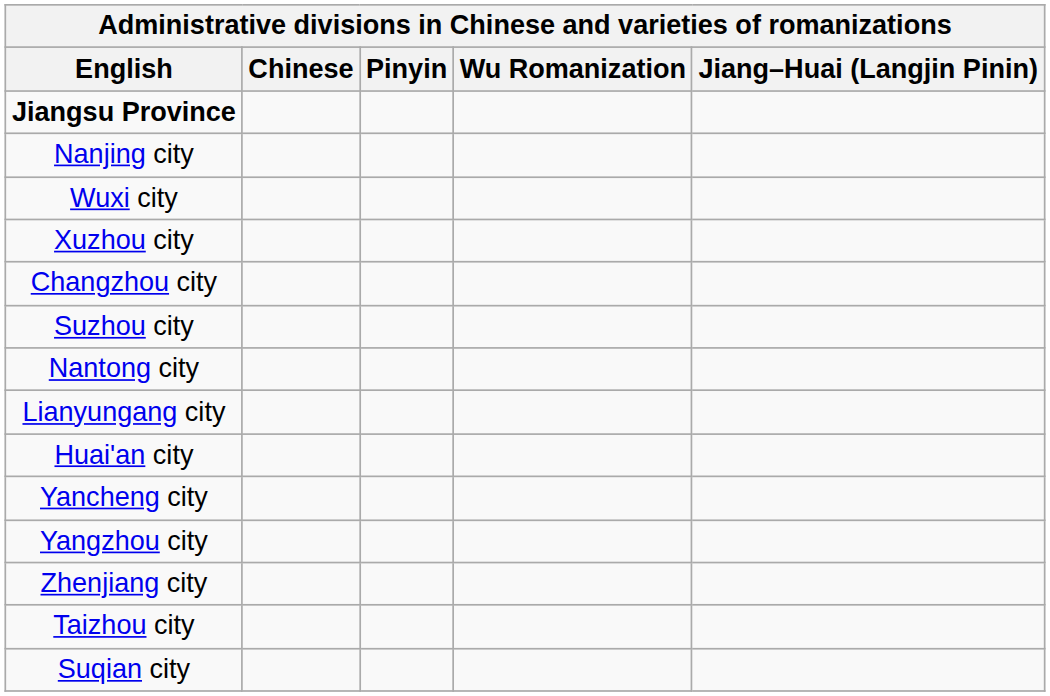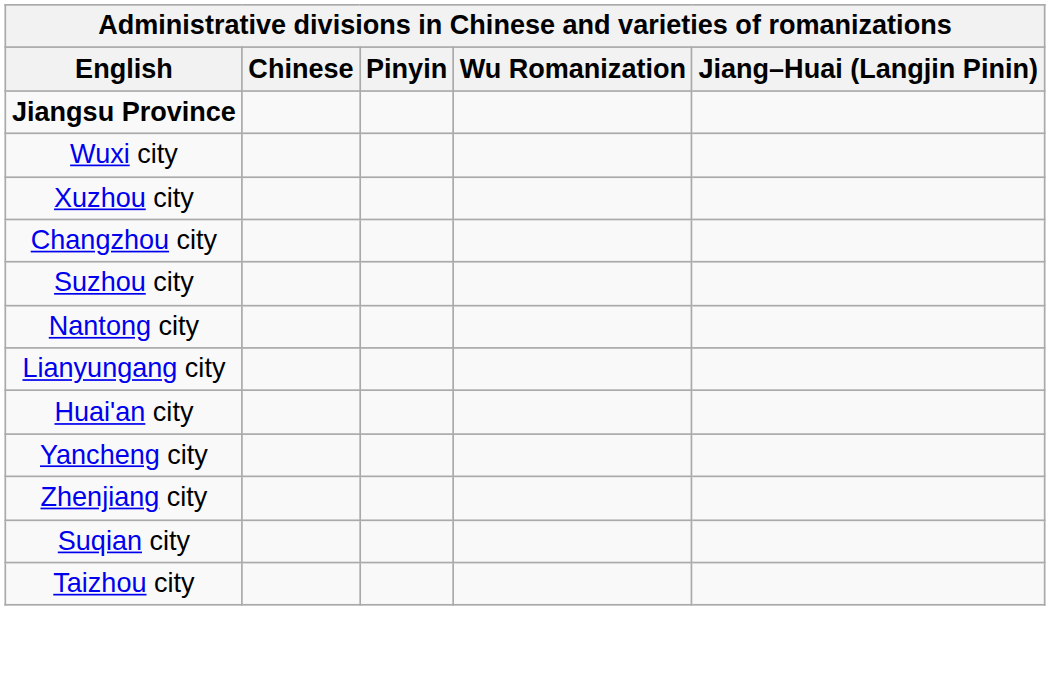- row: (124, 154)
- row: (124, 540)
rows swapped: (124, 626) <-> (124, 669)
